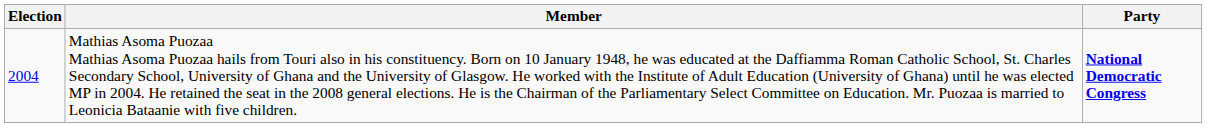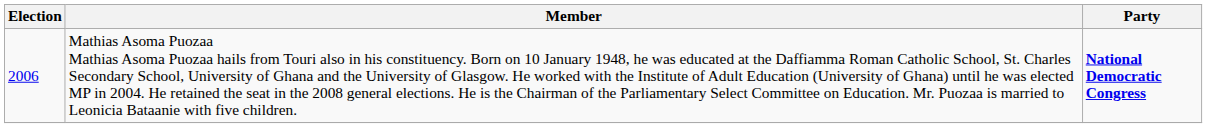(23, 75) 2004 -> (23, 75) 2006
